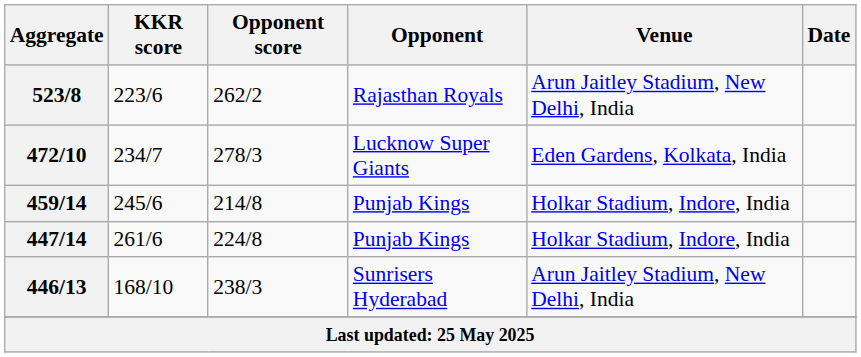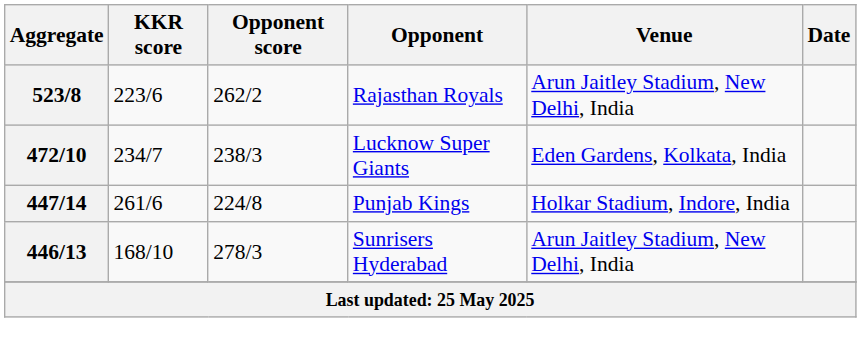(238, 155) 278/3 -> (238, 155) 238/3
- row: (57, 203)
(238, 286) 238/3 -> (238, 251) 278/3
